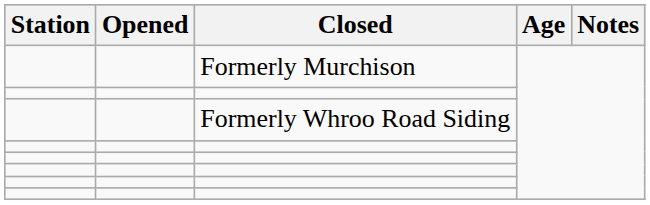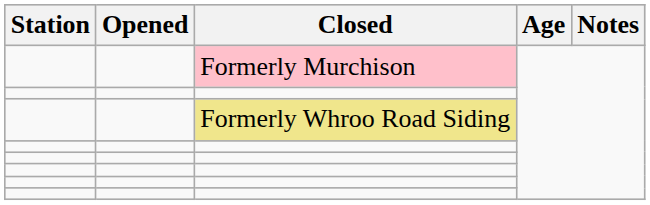(308, 66) no background -> (308, 66) pink background
(355, 119) no background -> (355, 119) khaki background
